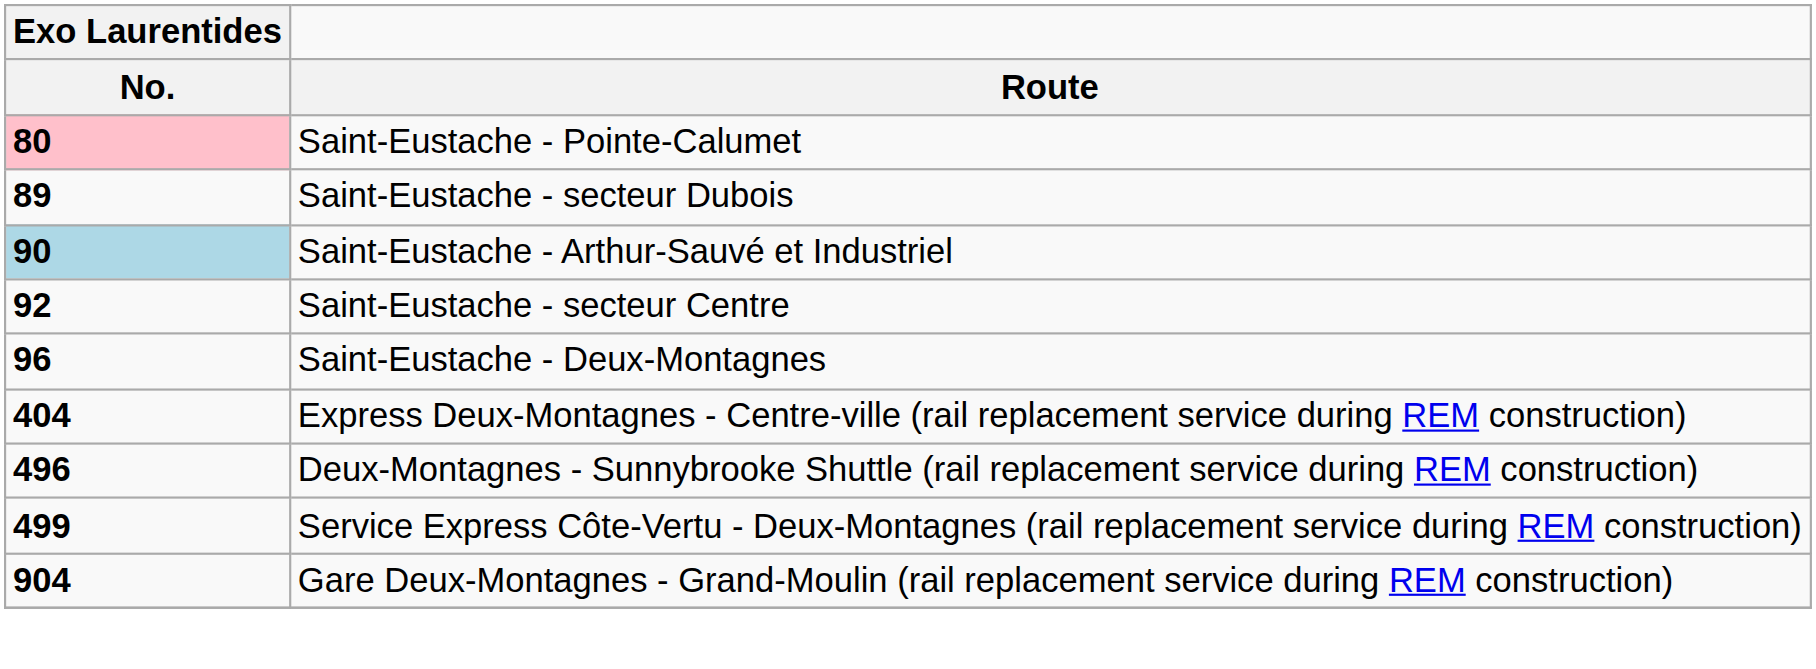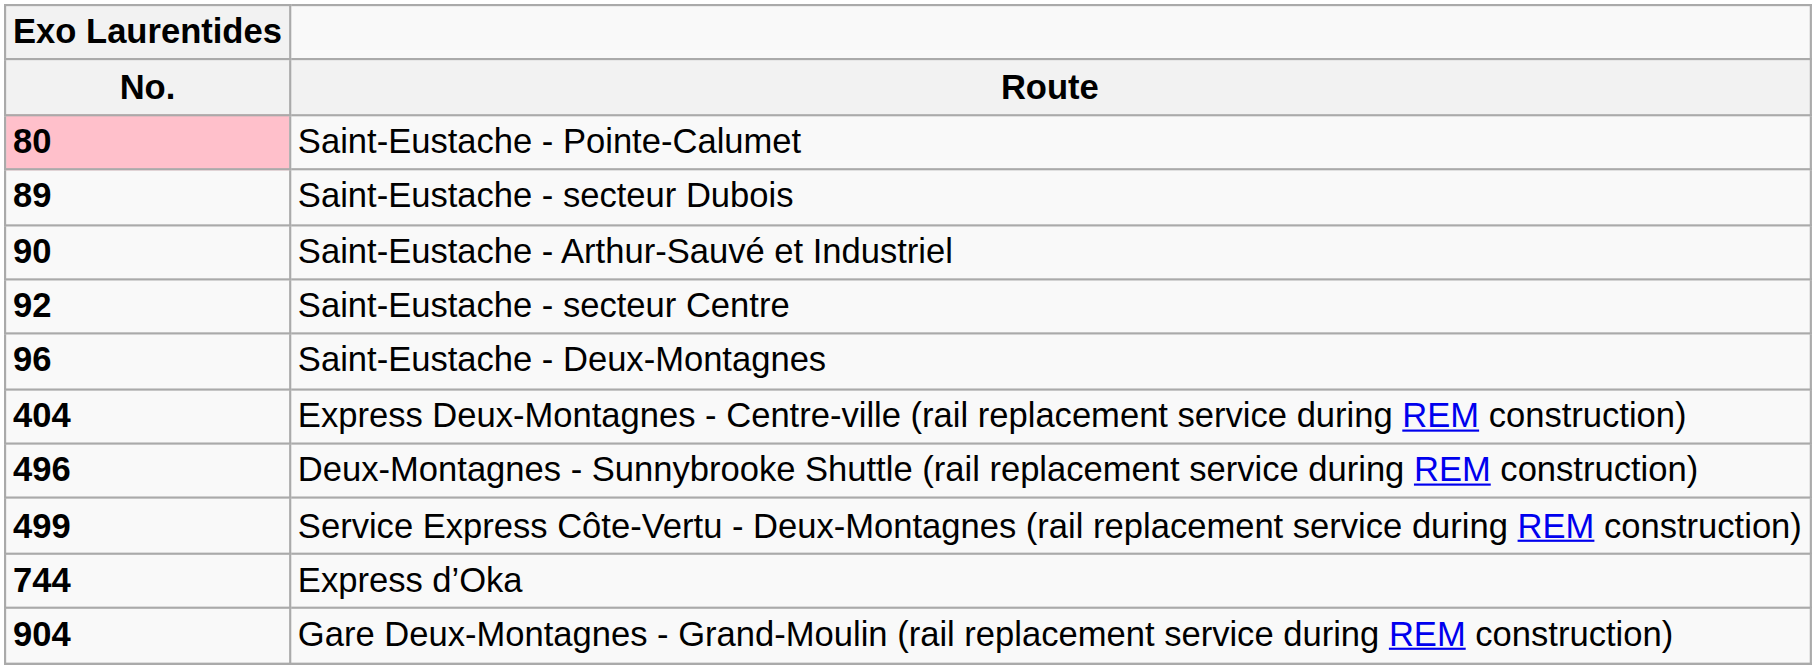(32, 251) lightblue background -> (32, 251) no background
+ row: (410, 580)
